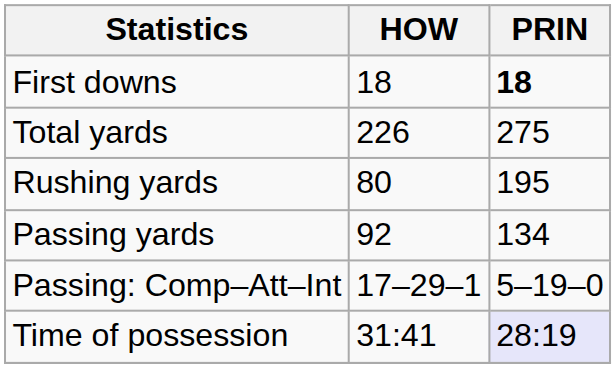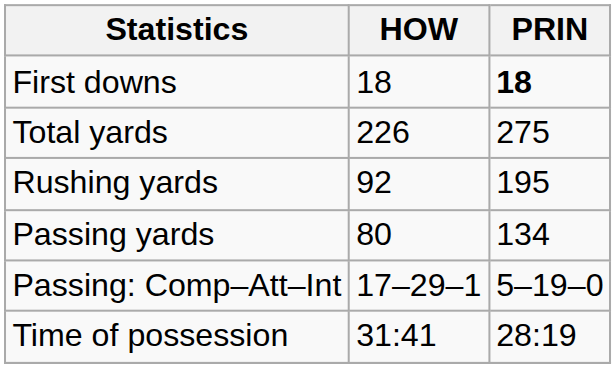(374, 183) 80 -> (374, 183) 92
(374, 234) 92 -> (374, 234) 80
(536, 336) lavender background -> (536, 336) no background
